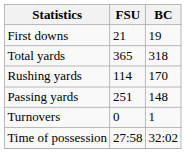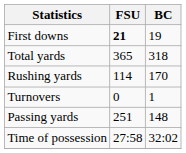(119, 35) normal -> (119, 35) bold
rows swapped: (43, 96) <-> (34, 117)
